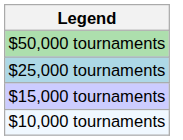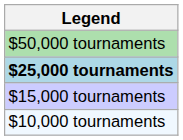(87, 70) normal -> (91, 70) bold
